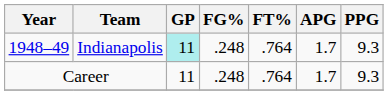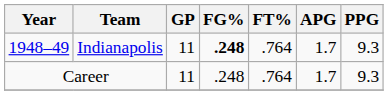(187, 47) paleturquoise background -> (187, 47) no background
(229, 47) normal -> (229, 47) bold
